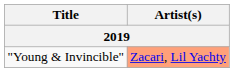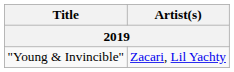(178, 57) lightsalmon background -> (178, 57) no background
